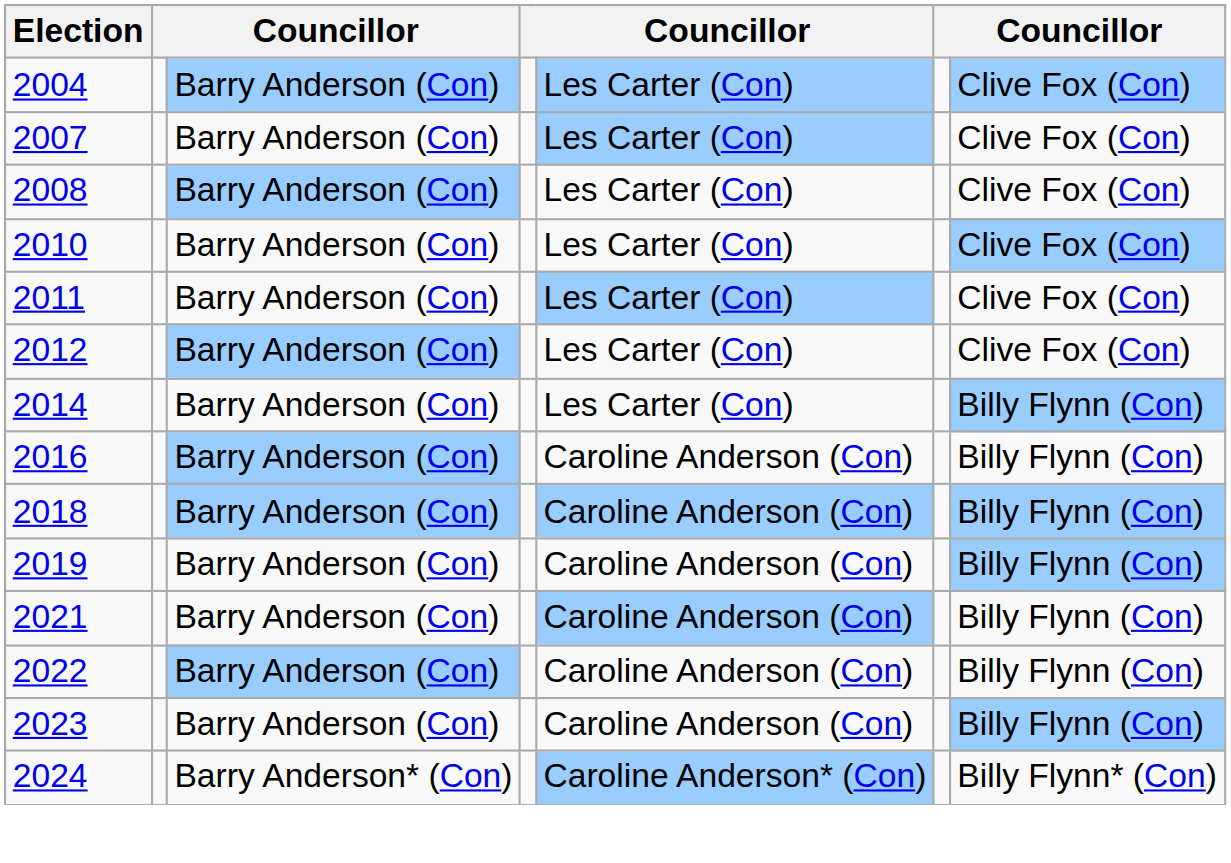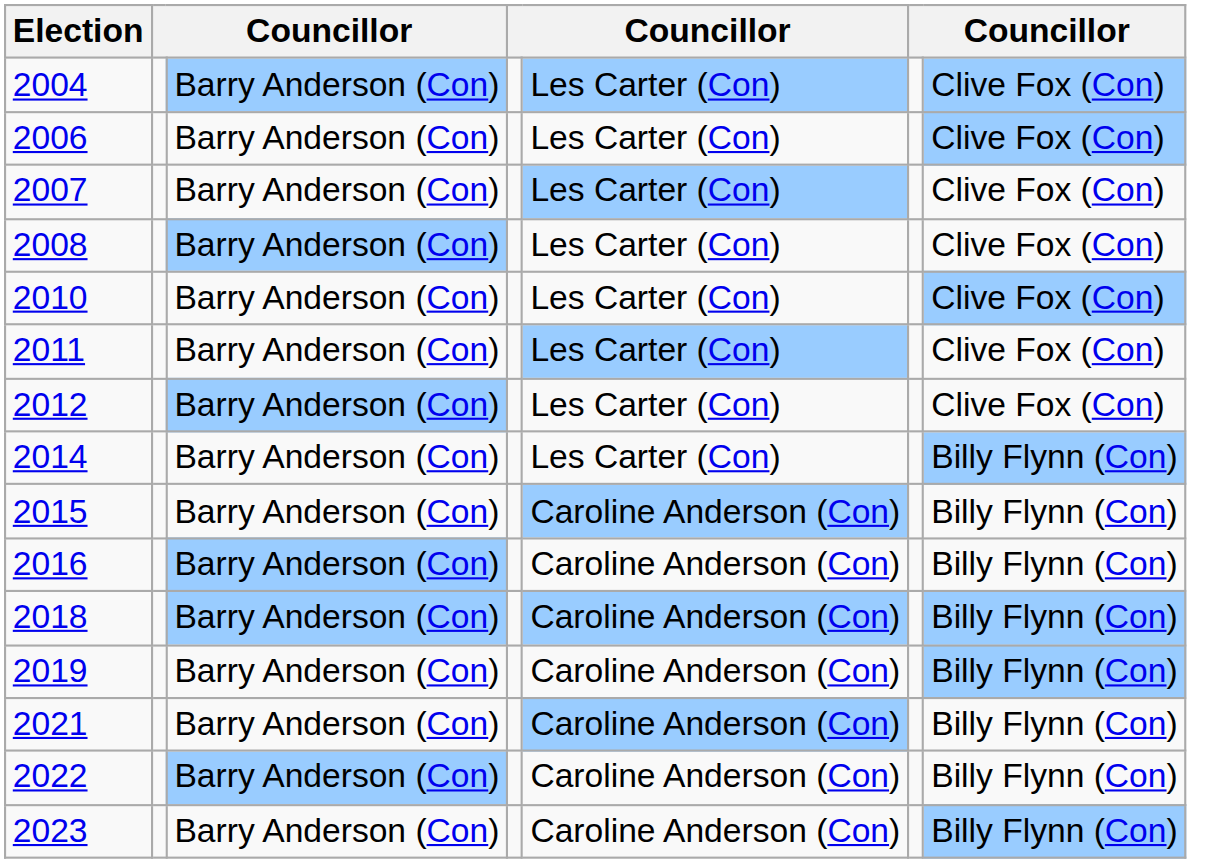+ row: (50, 137)
+ row: (50, 510)
- row: (50, 777)
